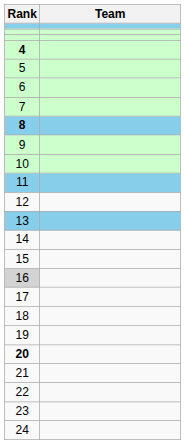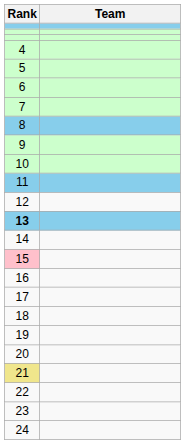(22, 49) bold -> (22, 49) normal
(22, 125) bold -> (22, 125) normal
(22, 220) normal -> (22, 220) bold
(22, 258) no background -> (22, 258) pink background
(22, 278) lightgrey background -> (22, 278) no background
(22, 354) bold -> (22, 354) normal
(22, 373) no background -> (22, 373) khaki background
